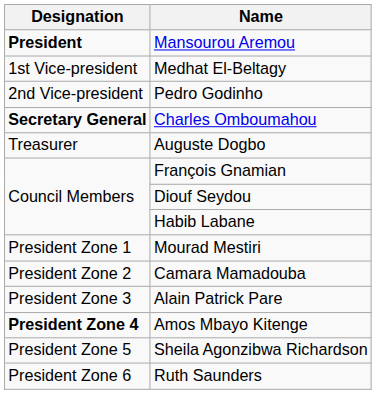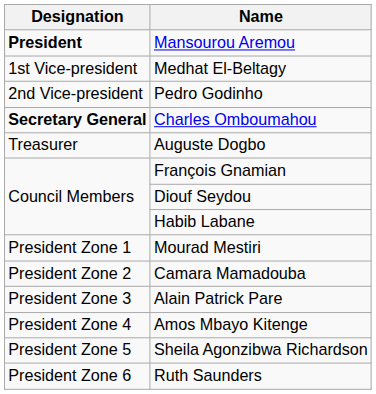(73, 324) bold -> (70, 324) normal
